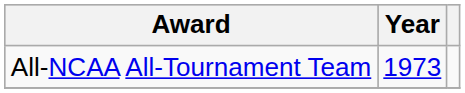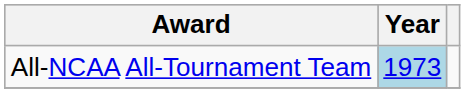(412, 66) no background -> (412, 66) lightblue background
